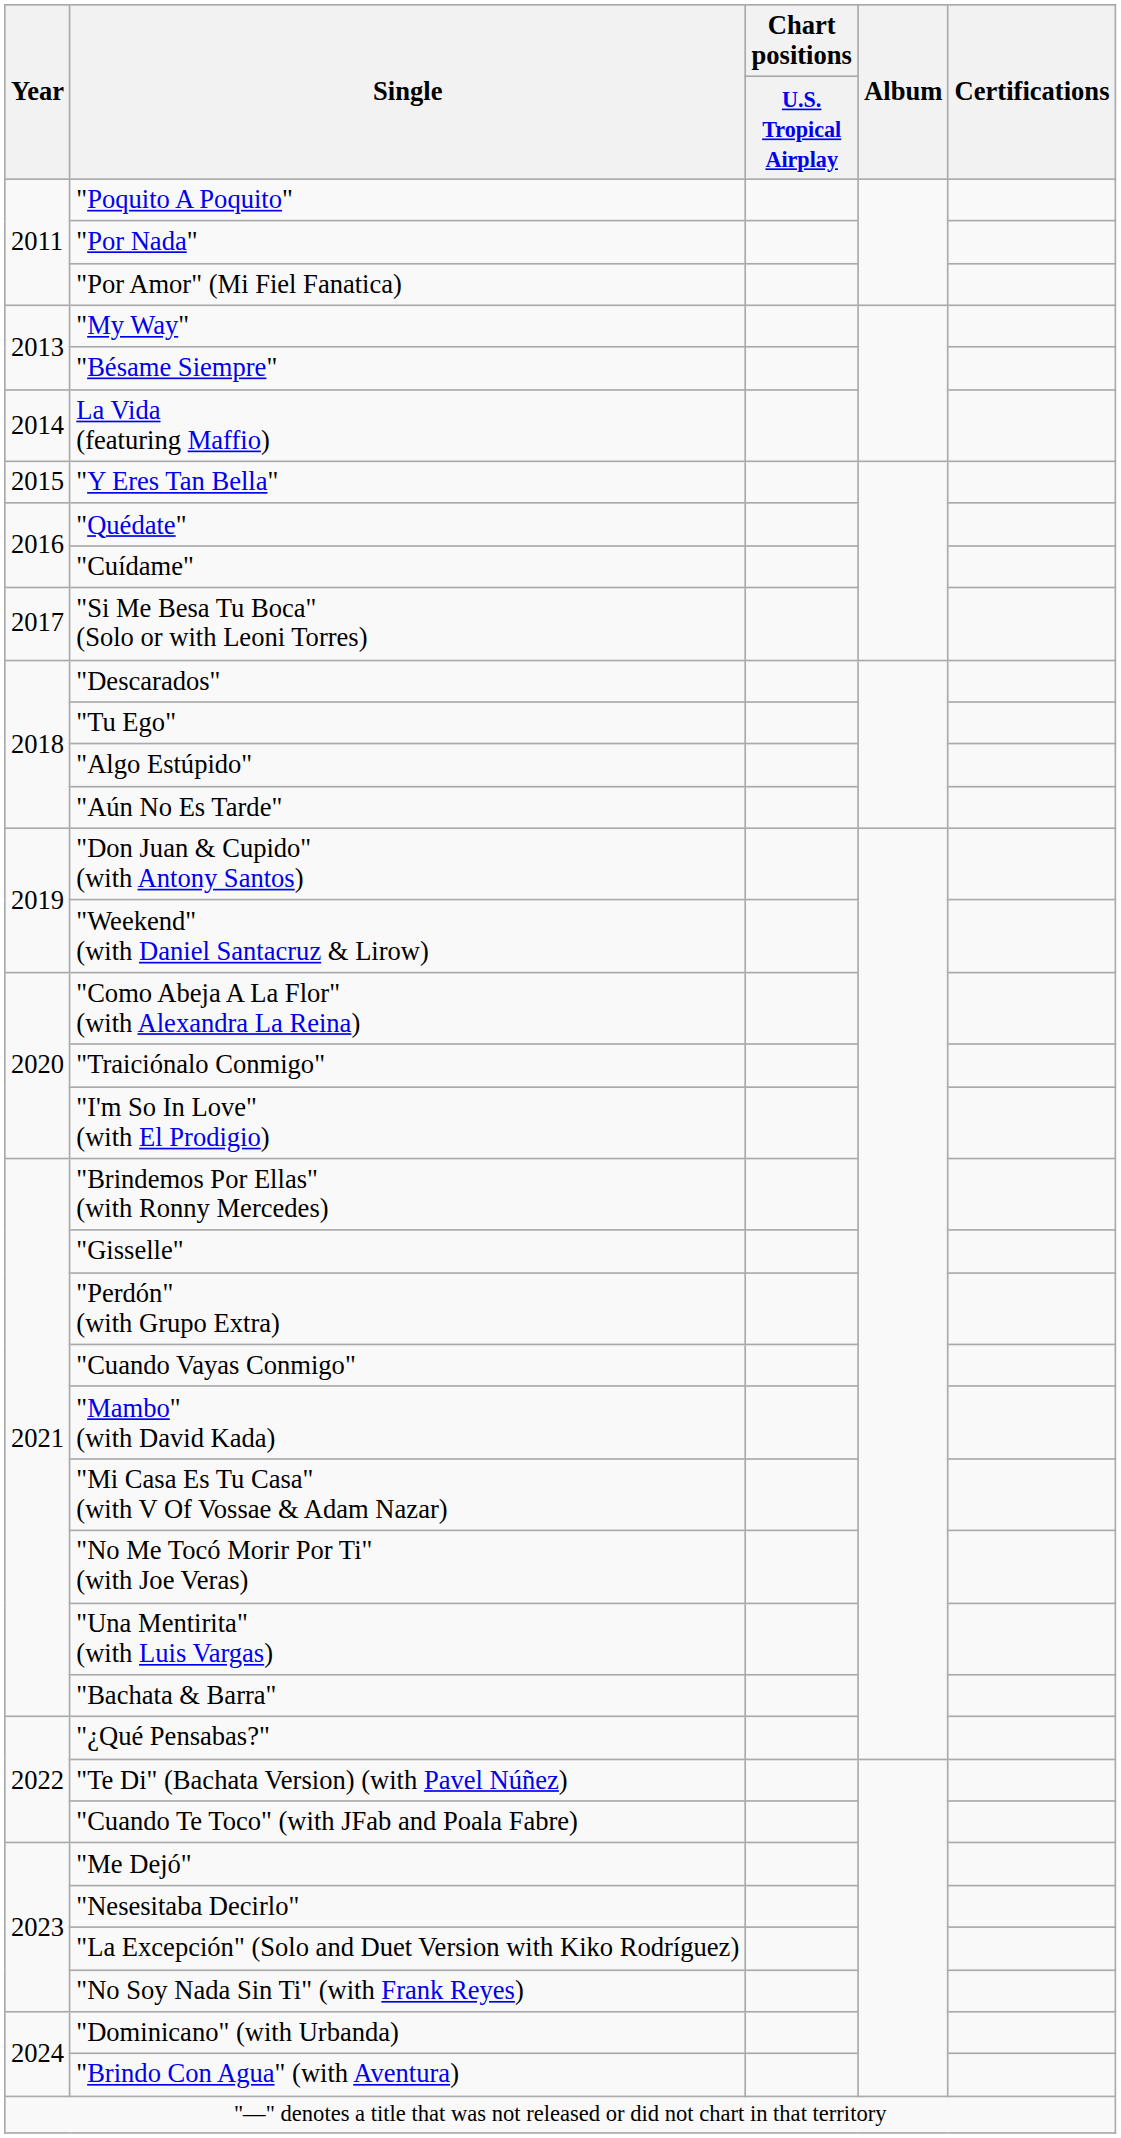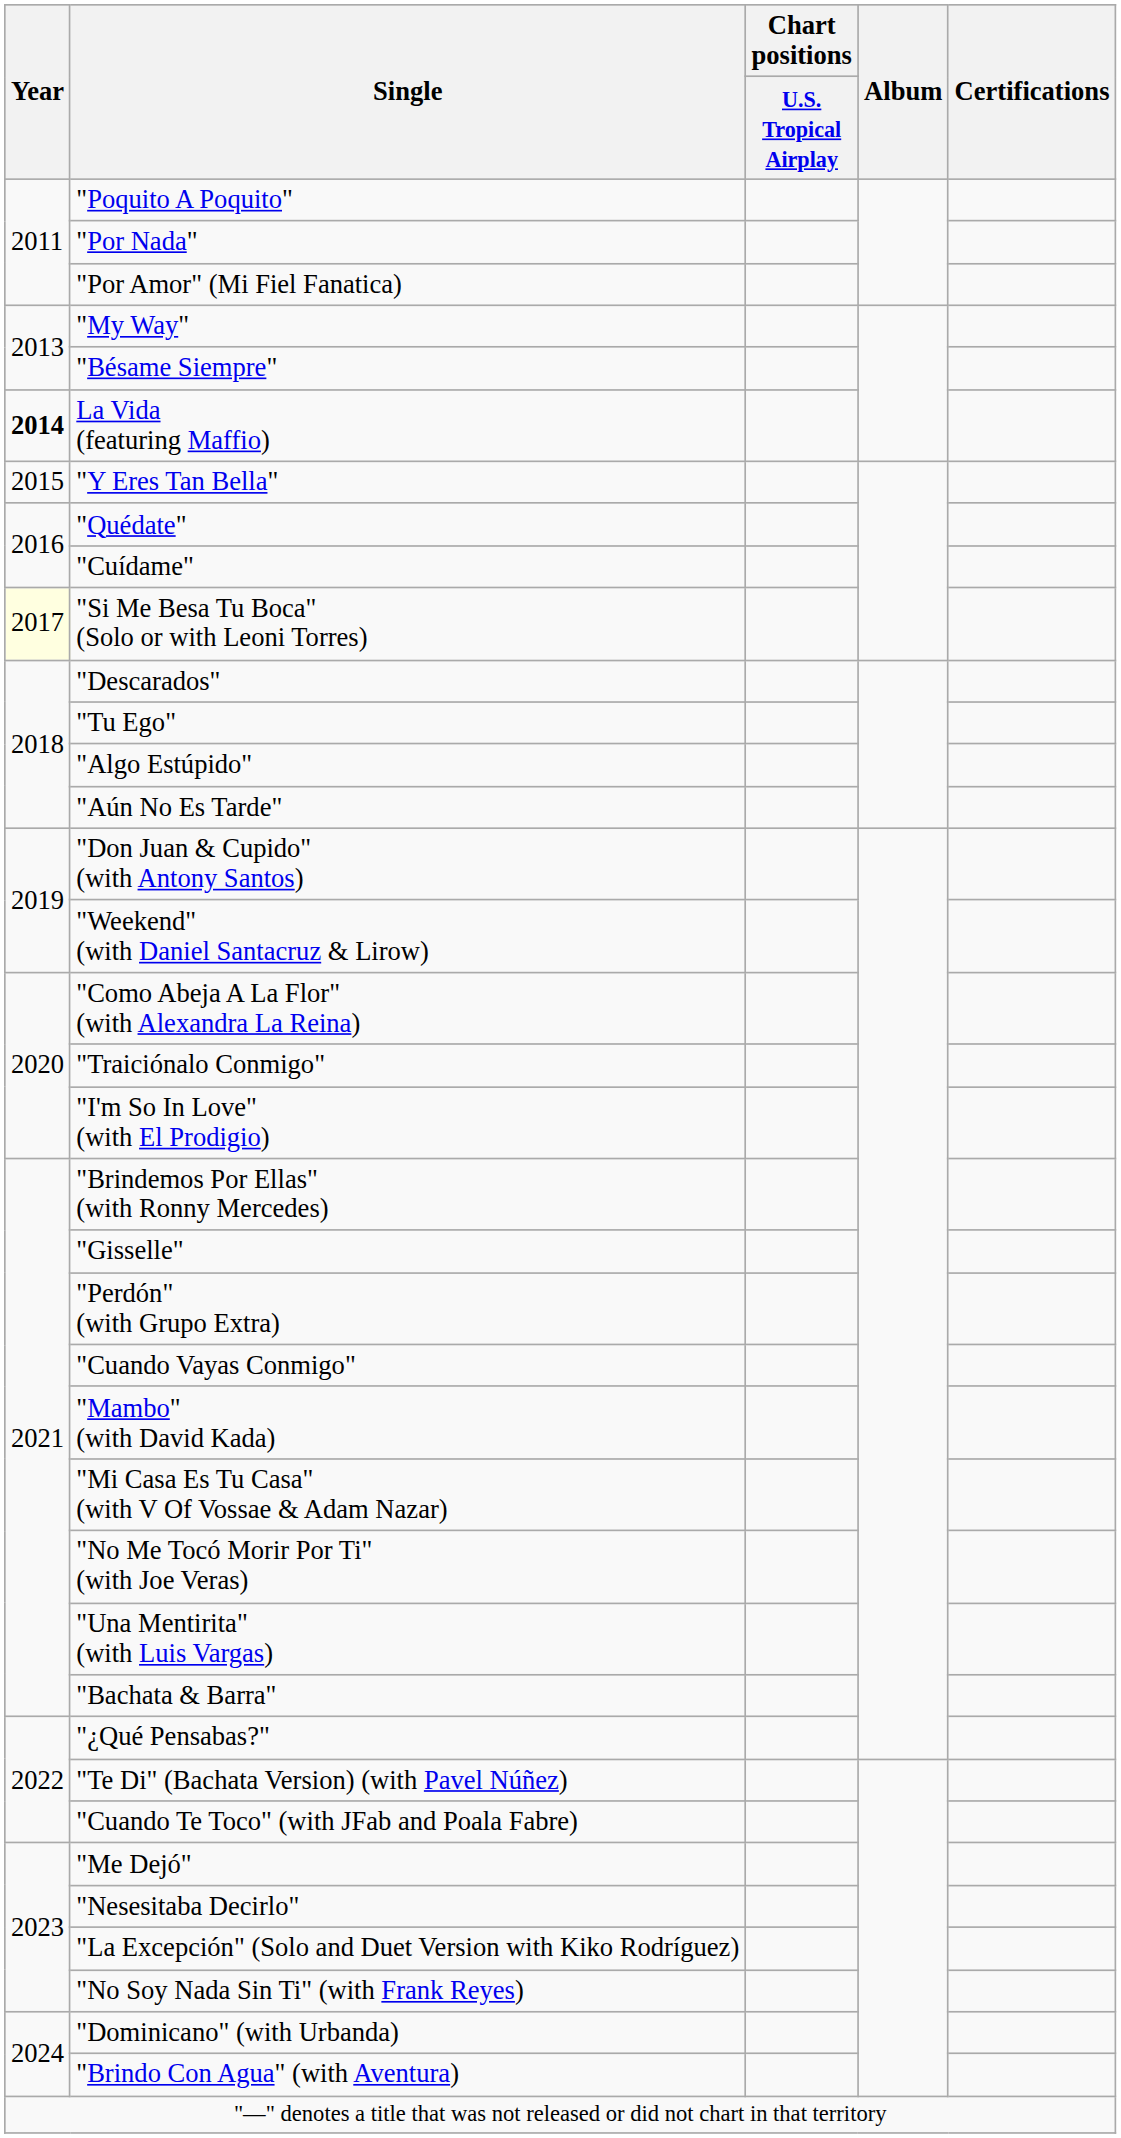(38, 424) normal -> (38, 424) bold
(38, 623) no background -> (38, 623) lightyellow background
